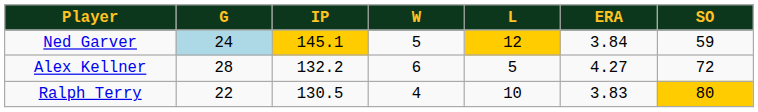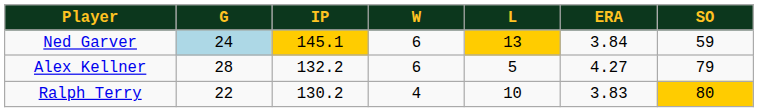(416, 43) 5 -> (416, 43) 6
(513, 43) 12 -> (513, 43) 13
(705, 68) 72 -> (705, 68) 79
(320, 94) 130.5 -> (320, 94) 130.2
